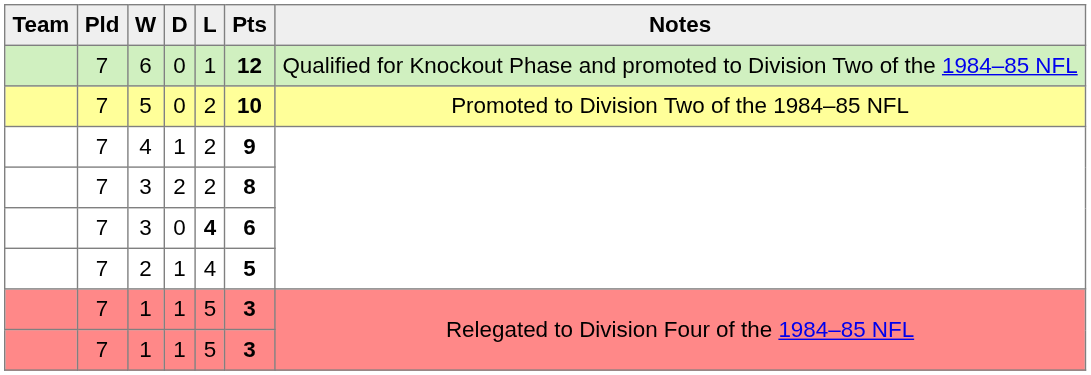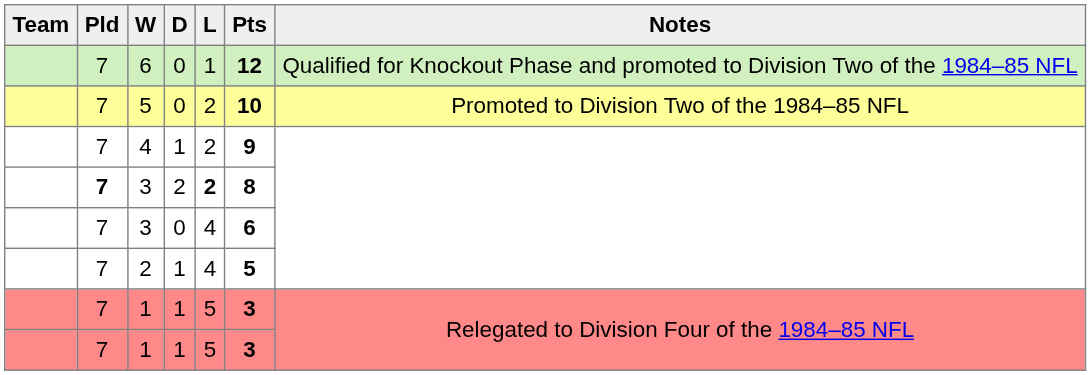(102, 187) normal -> (102, 187) bold
(210, 187) normal -> (210, 187) bold
(210, 227) bold -> (210, 227) normal
